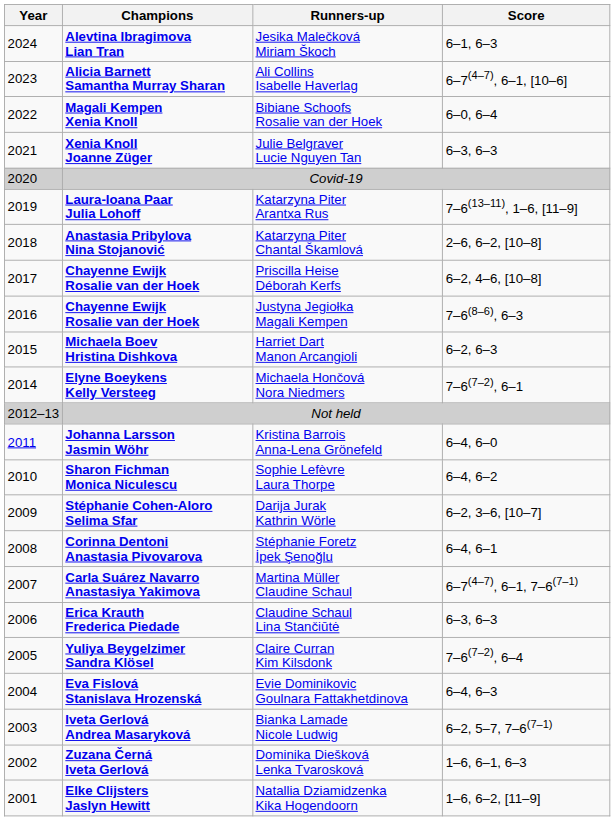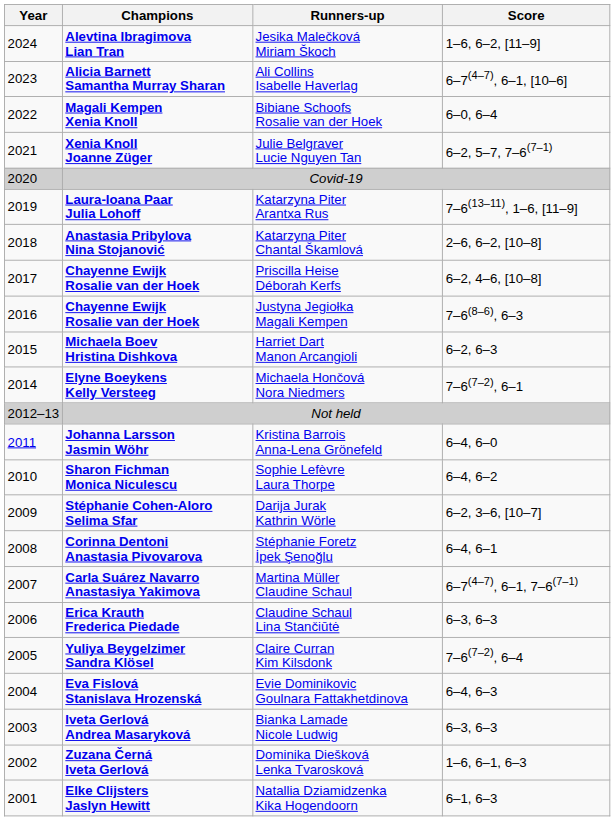(472, 44) 6–1, 6–3 -> (493, 44) 1–6, 6–2, [11–9]
(472, 151) 6–3, 6–3 -> (499, 151) 6–2, 5–7, 7–6(7–1)
(499, 727) 6–2, 5–7, 7–6(7–1) -> (472, 727) 6–3, 6–3
(493, 798) 1–6, 6–2, [11–9] -> (472, 798) 6–1, 6–3
